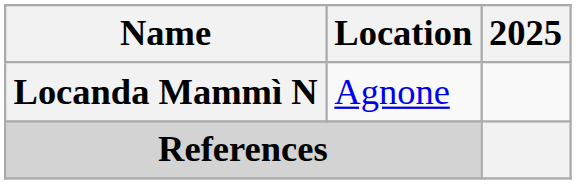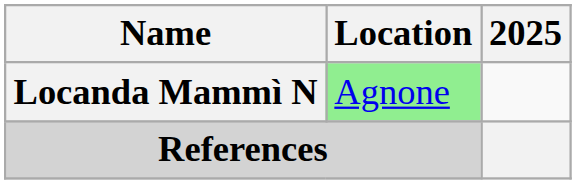(392, 91) no background -> (392, 91) lightgreen background
